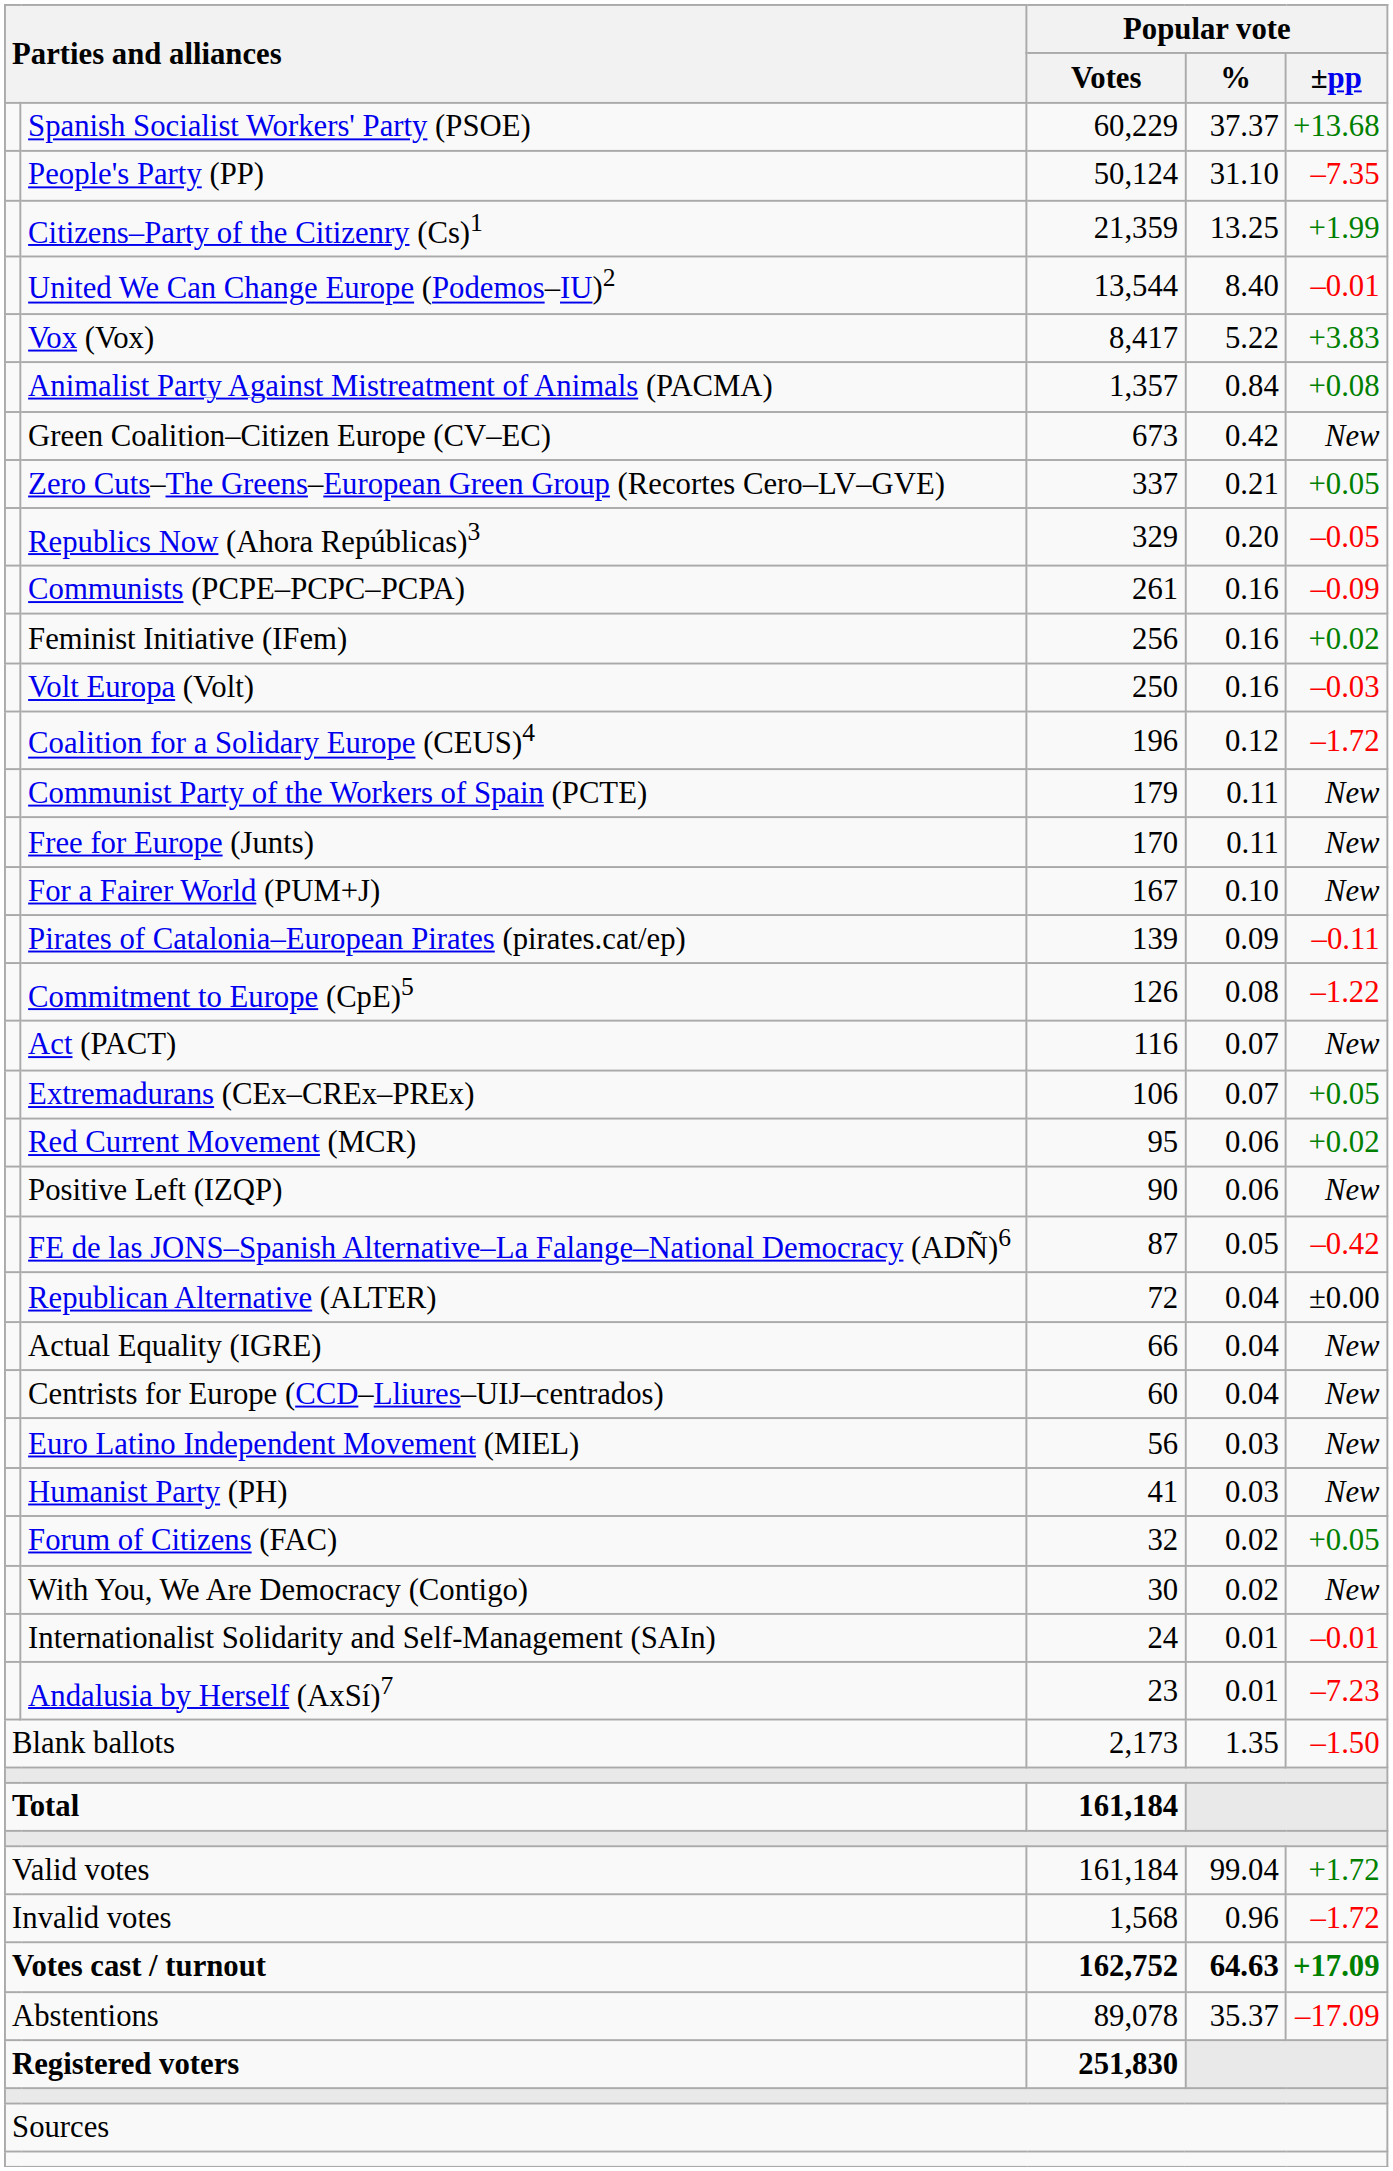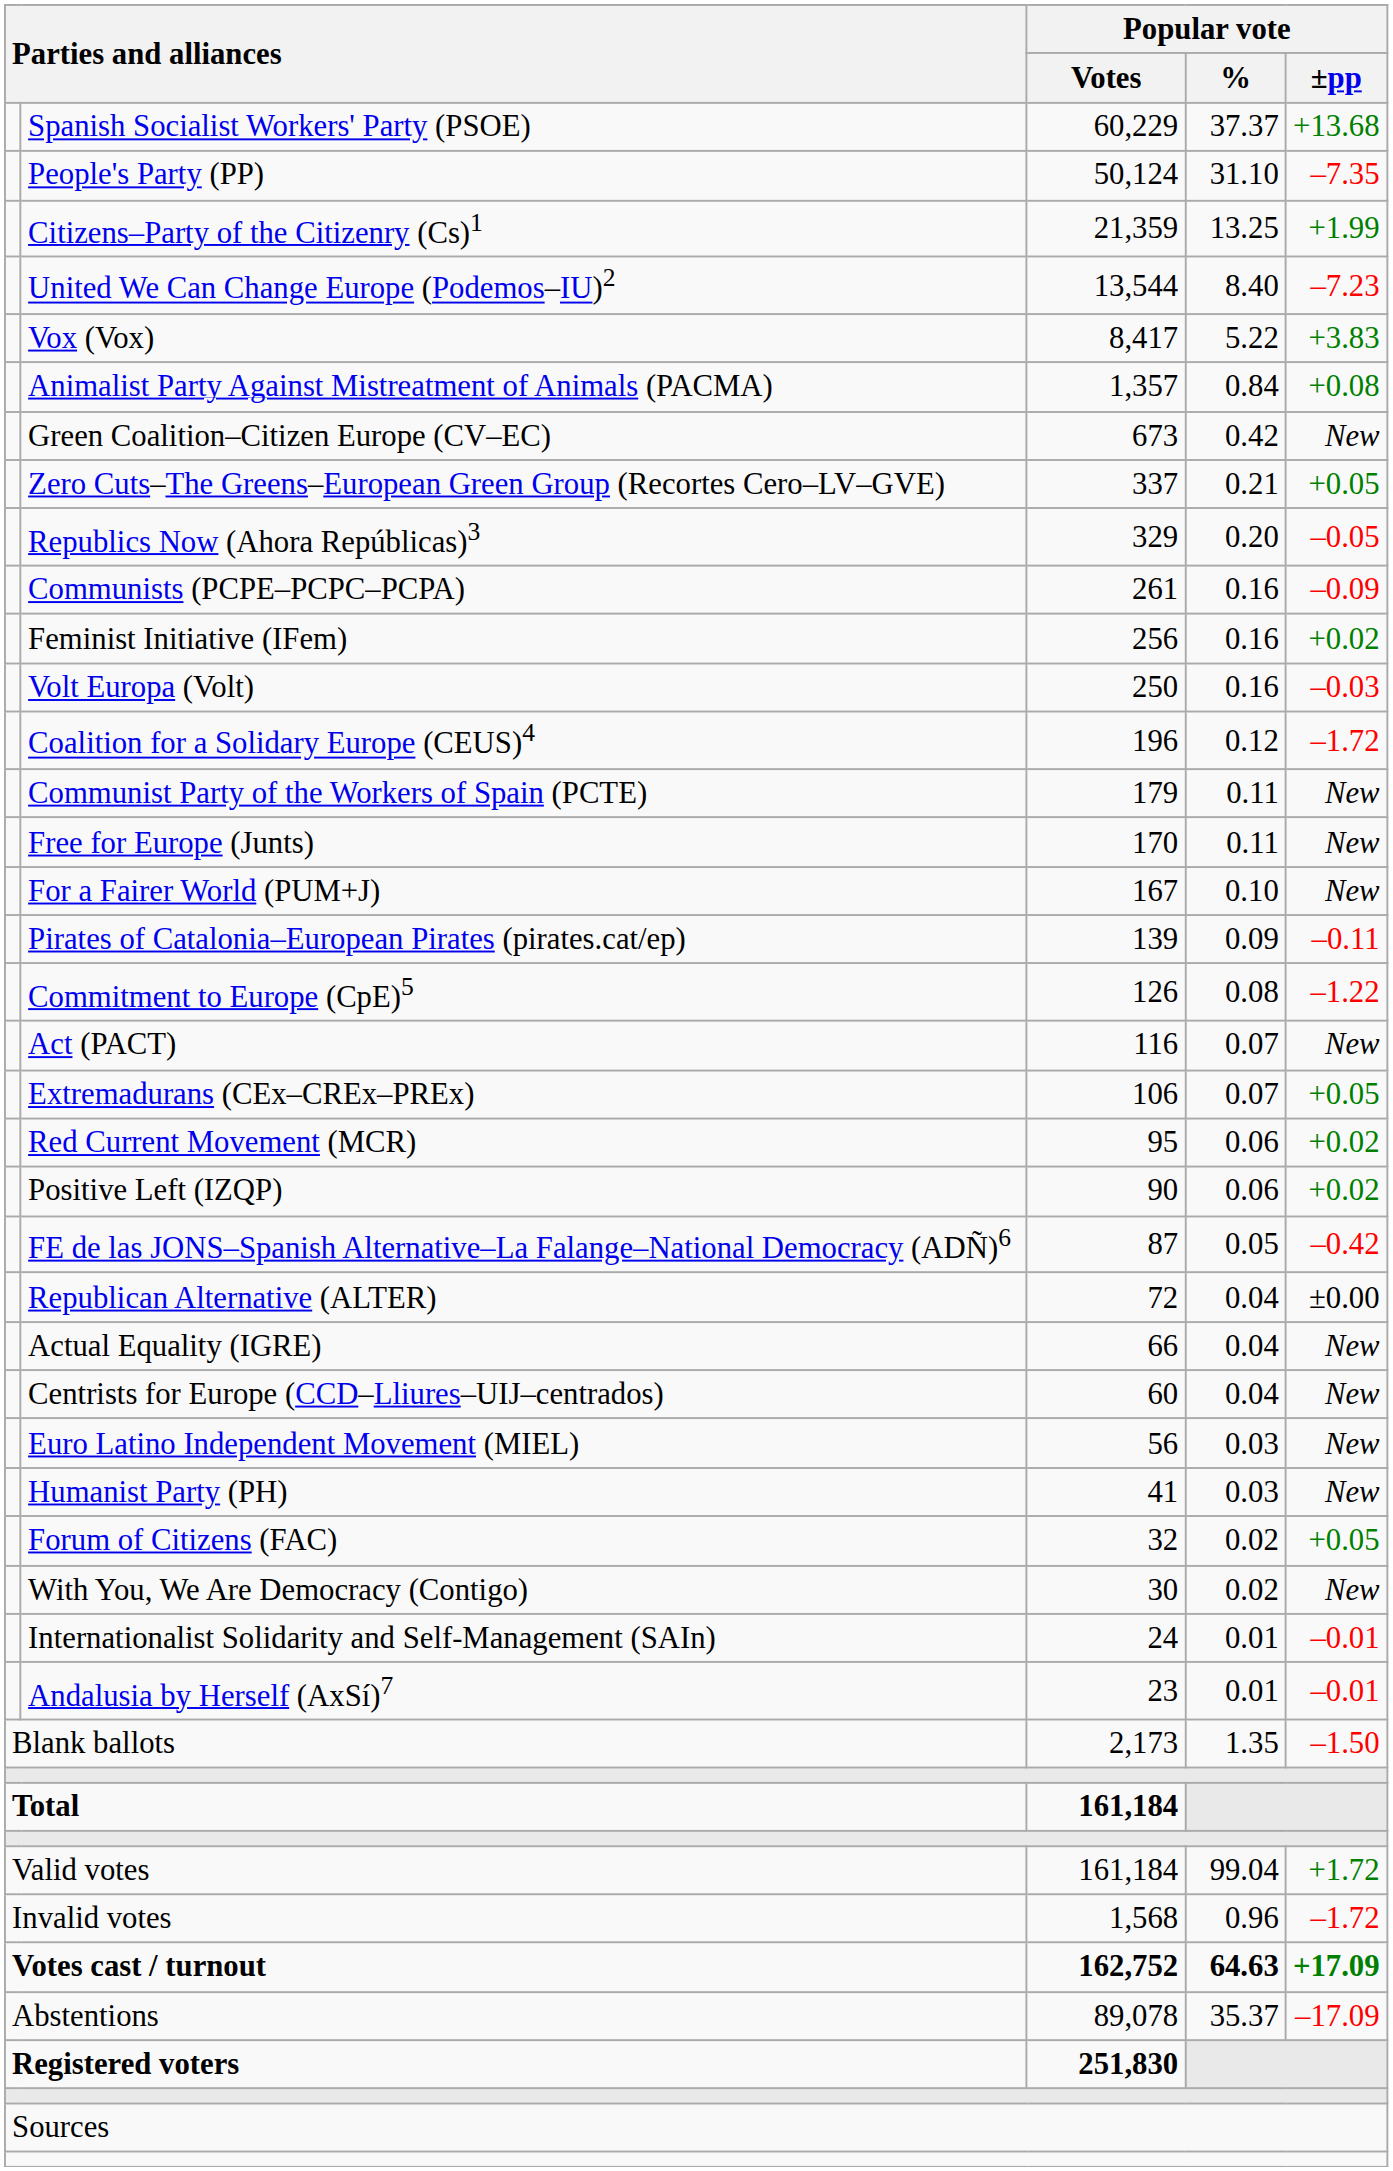(1345, 284) –0.01 -> (1345, 284) –7.23
(1352, 1190) New -> (1344, 1190) +0.02
(1345, 1690) –7.23 -> (1345, 1690) –0.01
